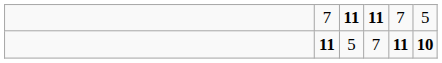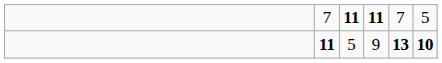(376, 44) 7 -> (376, 44) 9
(401, 44) 11 -> (401, 44) 13
